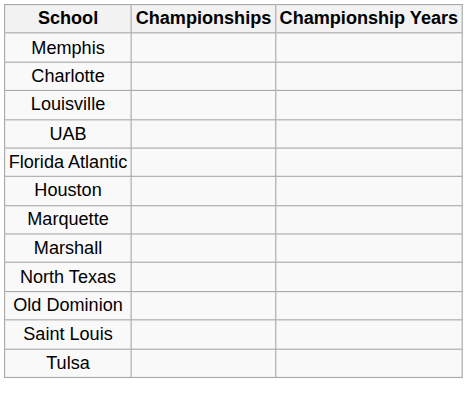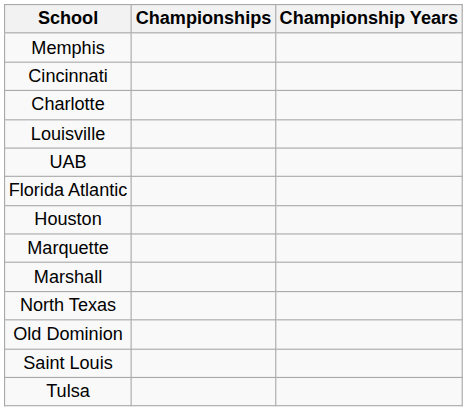+ row: (68, 76)
